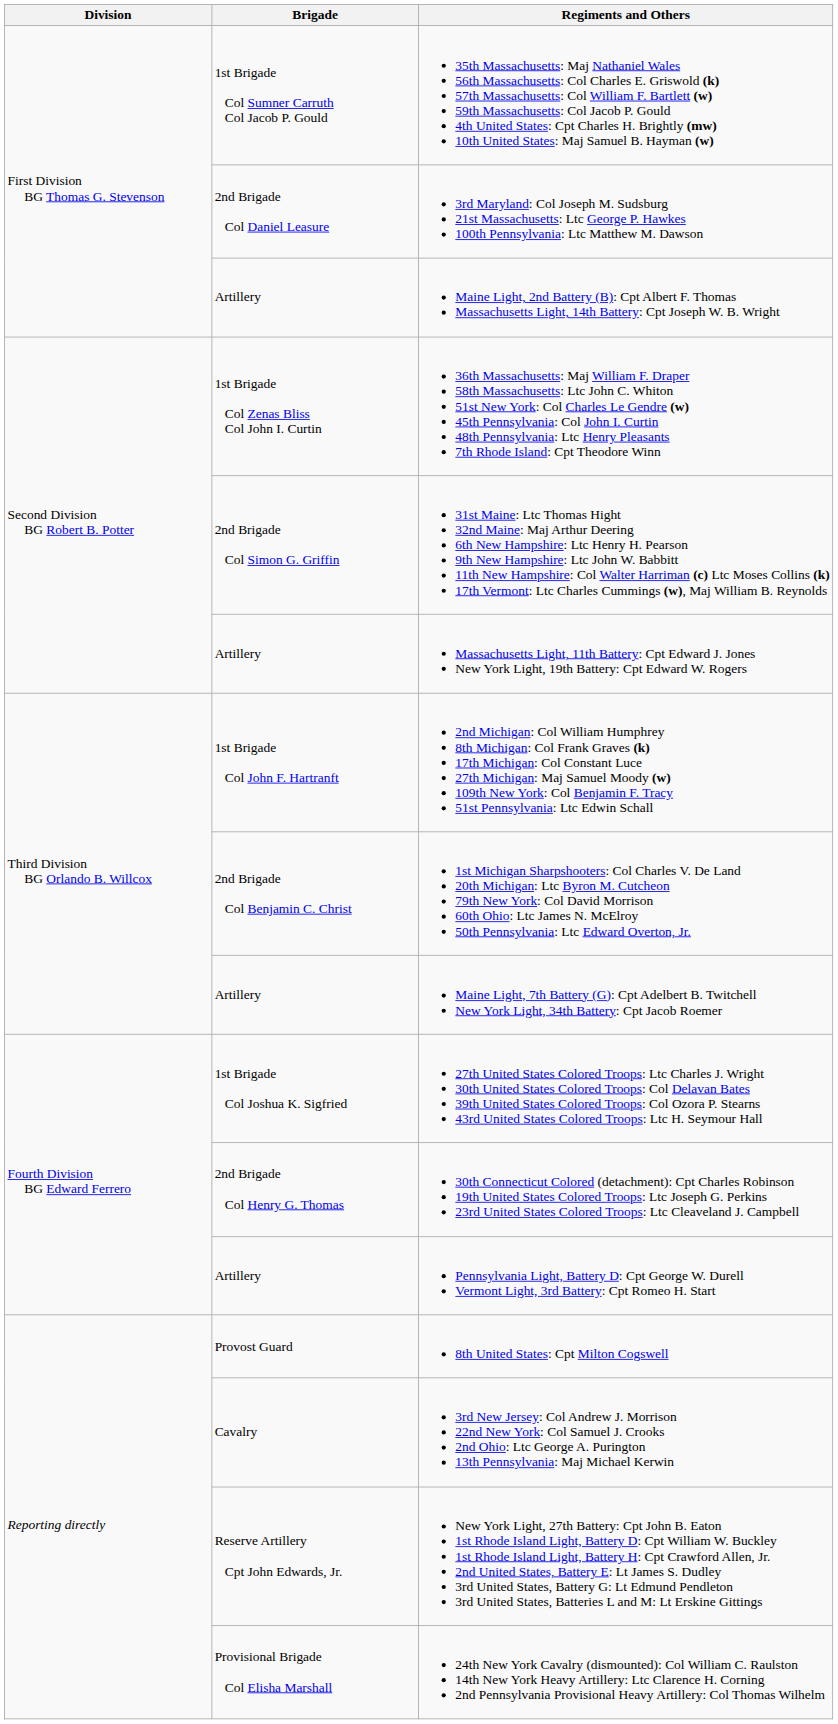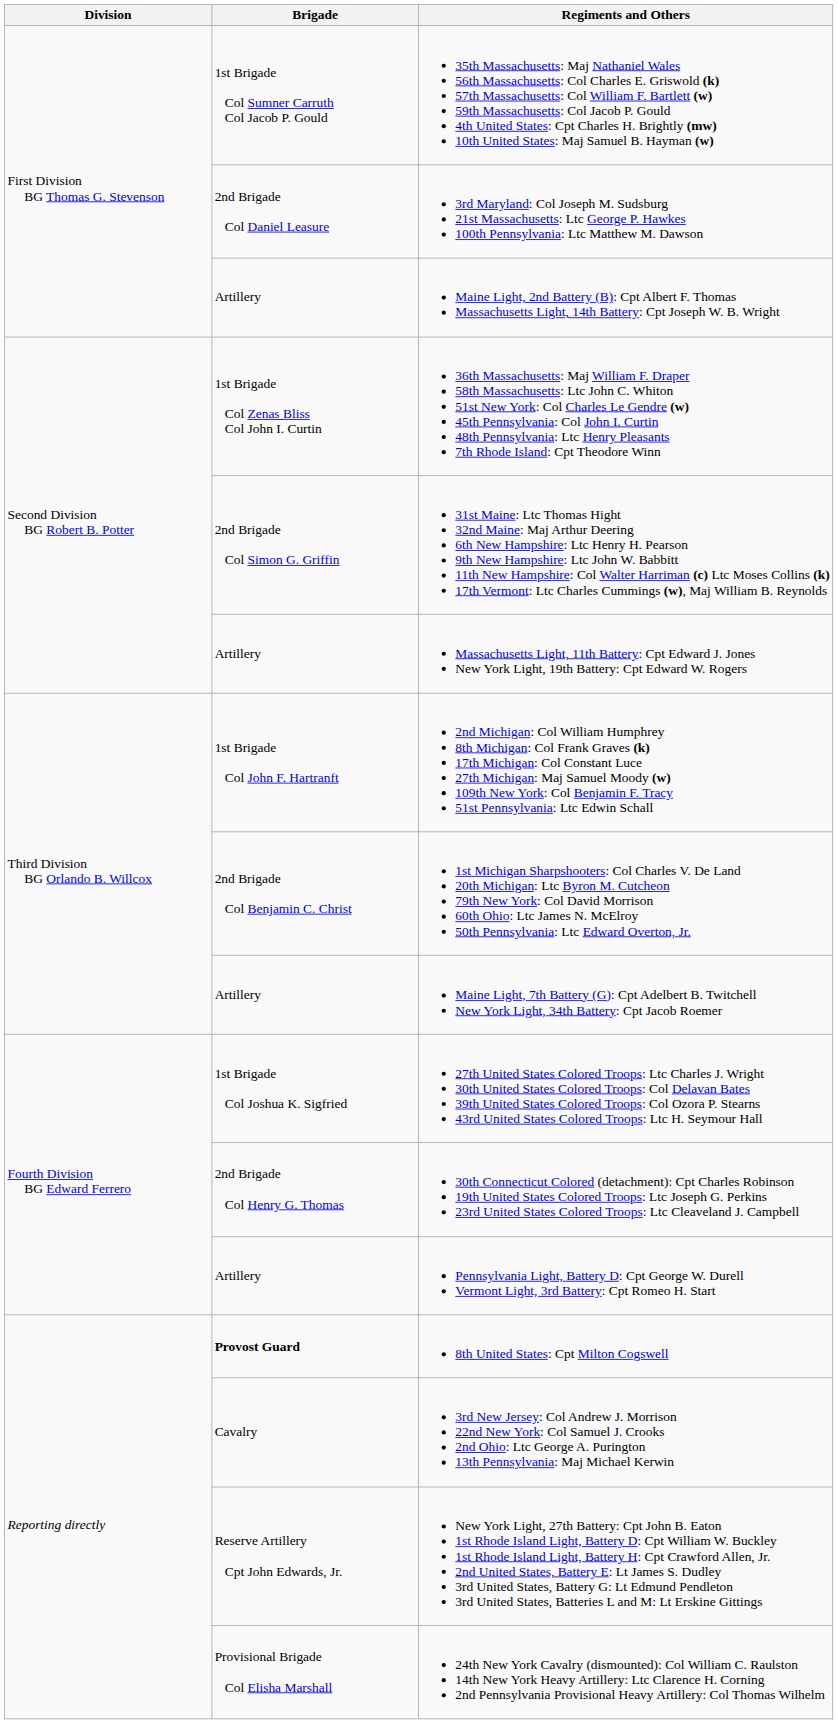(254, 1346) normal -> (257, 1346) bold
